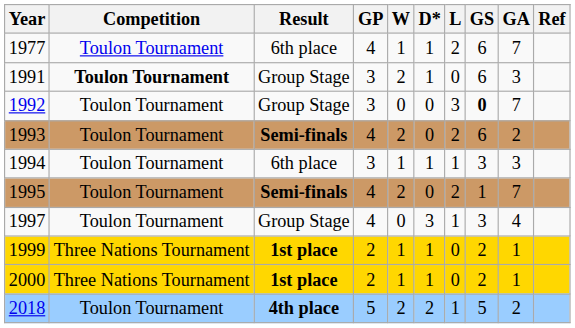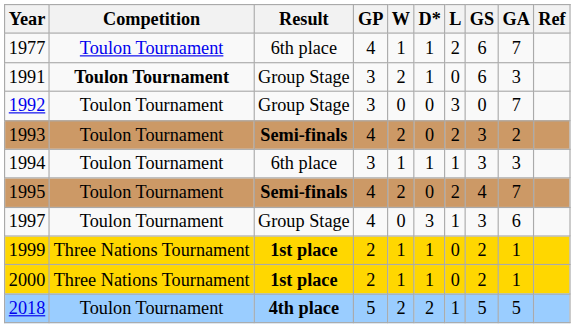(482, 105) bold -> (482, 105) normal
(482, 134) 6 -> (482, 134) 3
(482, 192) 1 -> (482, 192) 4
(516, 221) 4 -> (516, 221) 6
(516, 308) 2 -> (516, 308) 5
